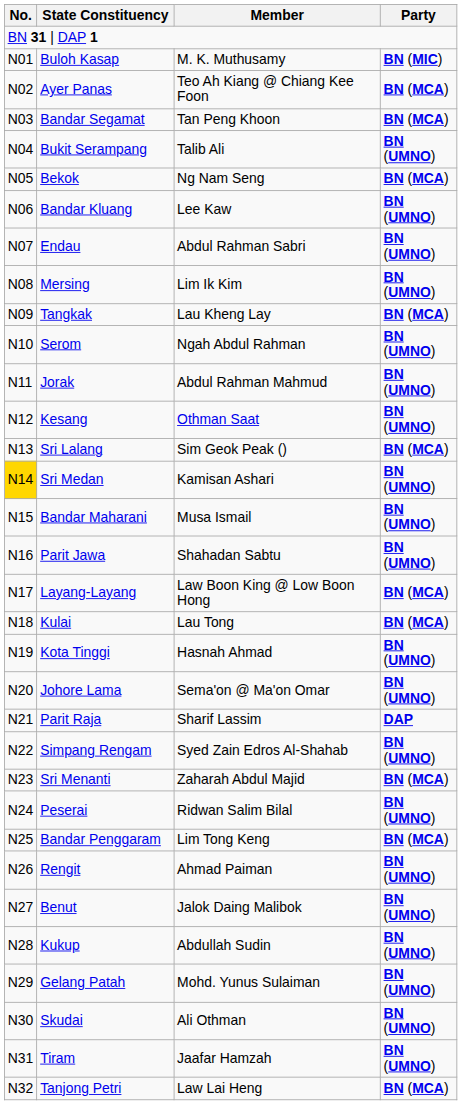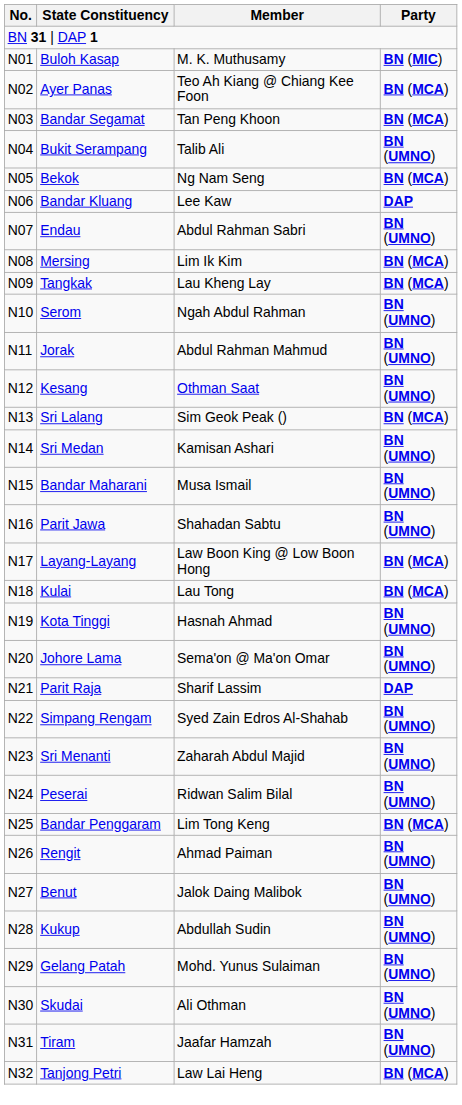(409, 209) BN (UMNO) -> (398, 201) DAP
(409, 284) BN (UMNO) -> (416, 261) BN (MCA)
(20, 479) gold background -> (20, 448) no background
(416, 780) BN (MCA) -> (409, 756) BN (UMNO)
